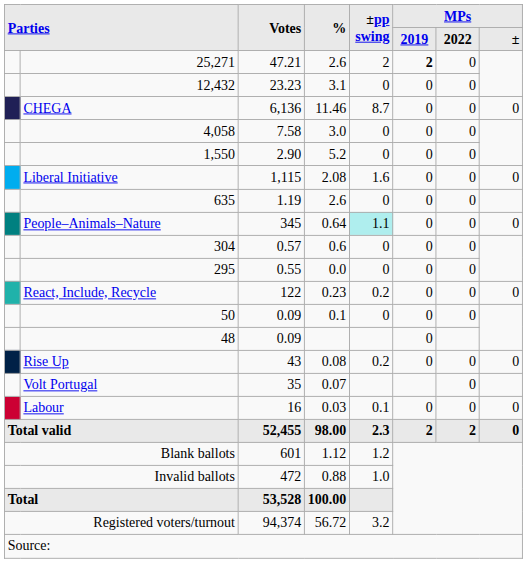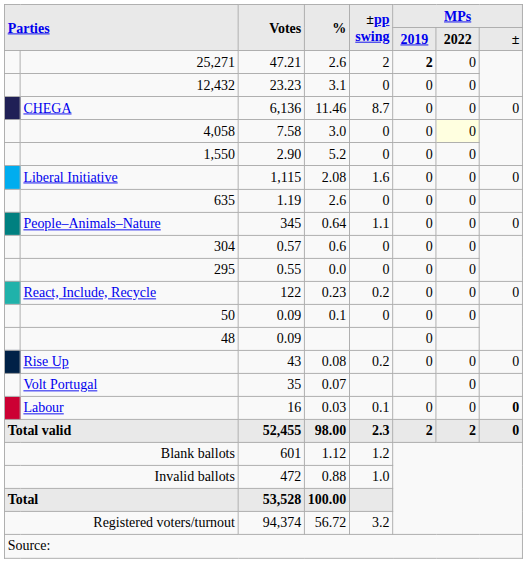(473, 131) no background -> (473, 131) lightyellow background
(381, 223) paleturquoise background -> (381, 223) no background
(516, 408) normal -> (516, 408) bold
